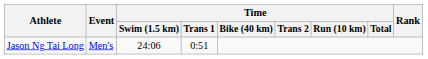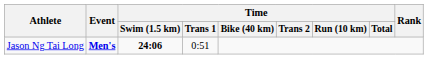(101, 46) normal -> (102, 46) bold
(149, 46) normal -> (150, 46) bold
